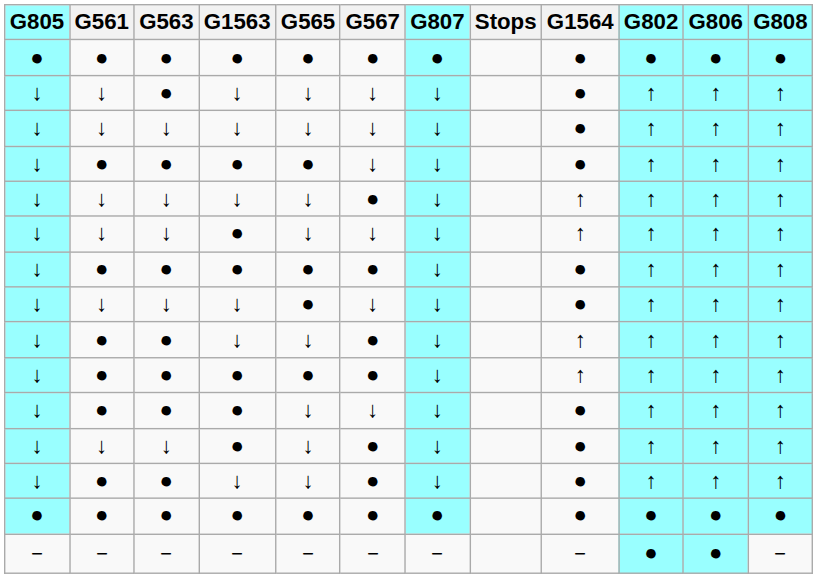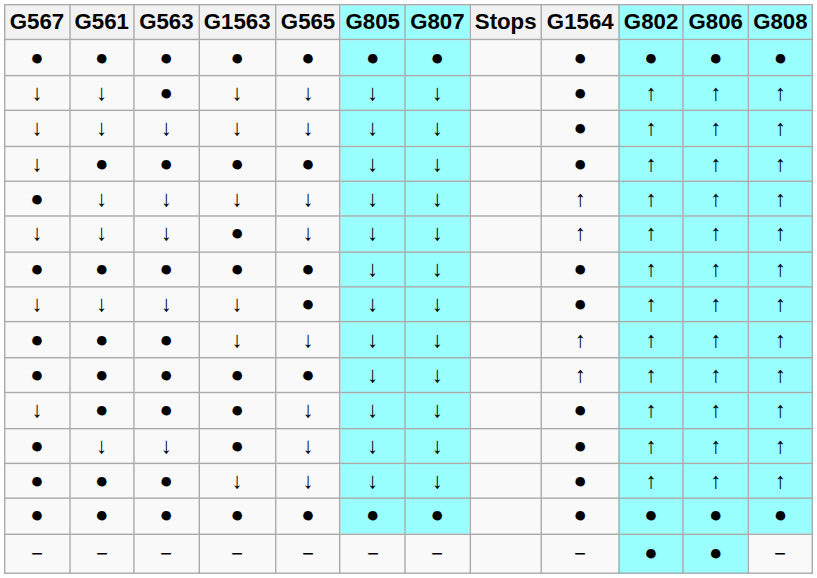columns swapped: (37, 22) <-> (373, 22)
